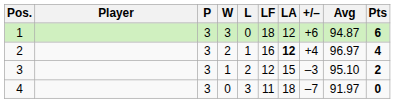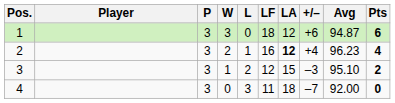(345, 51) 96.97 -> (345, 51) 96.23
(345, 88) 91.97 -> (345, 88) 92.00
